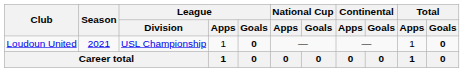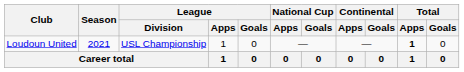(254, 43) bold -> (254, 43) normal
(412, 43) normal -> (412, 43) bold
(443, 43) bold -> (443, 43) normal
